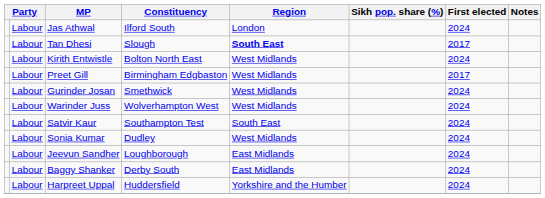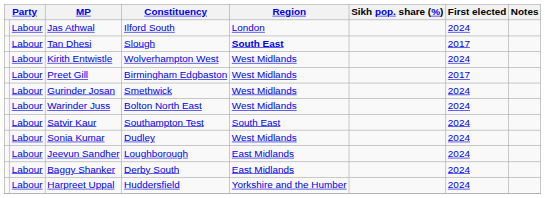(163, 59) Bolton North East -> (171, 59) Wolverhampton West
(171, 106) Wolverhampton West -> (163, 106) Bolton North East
